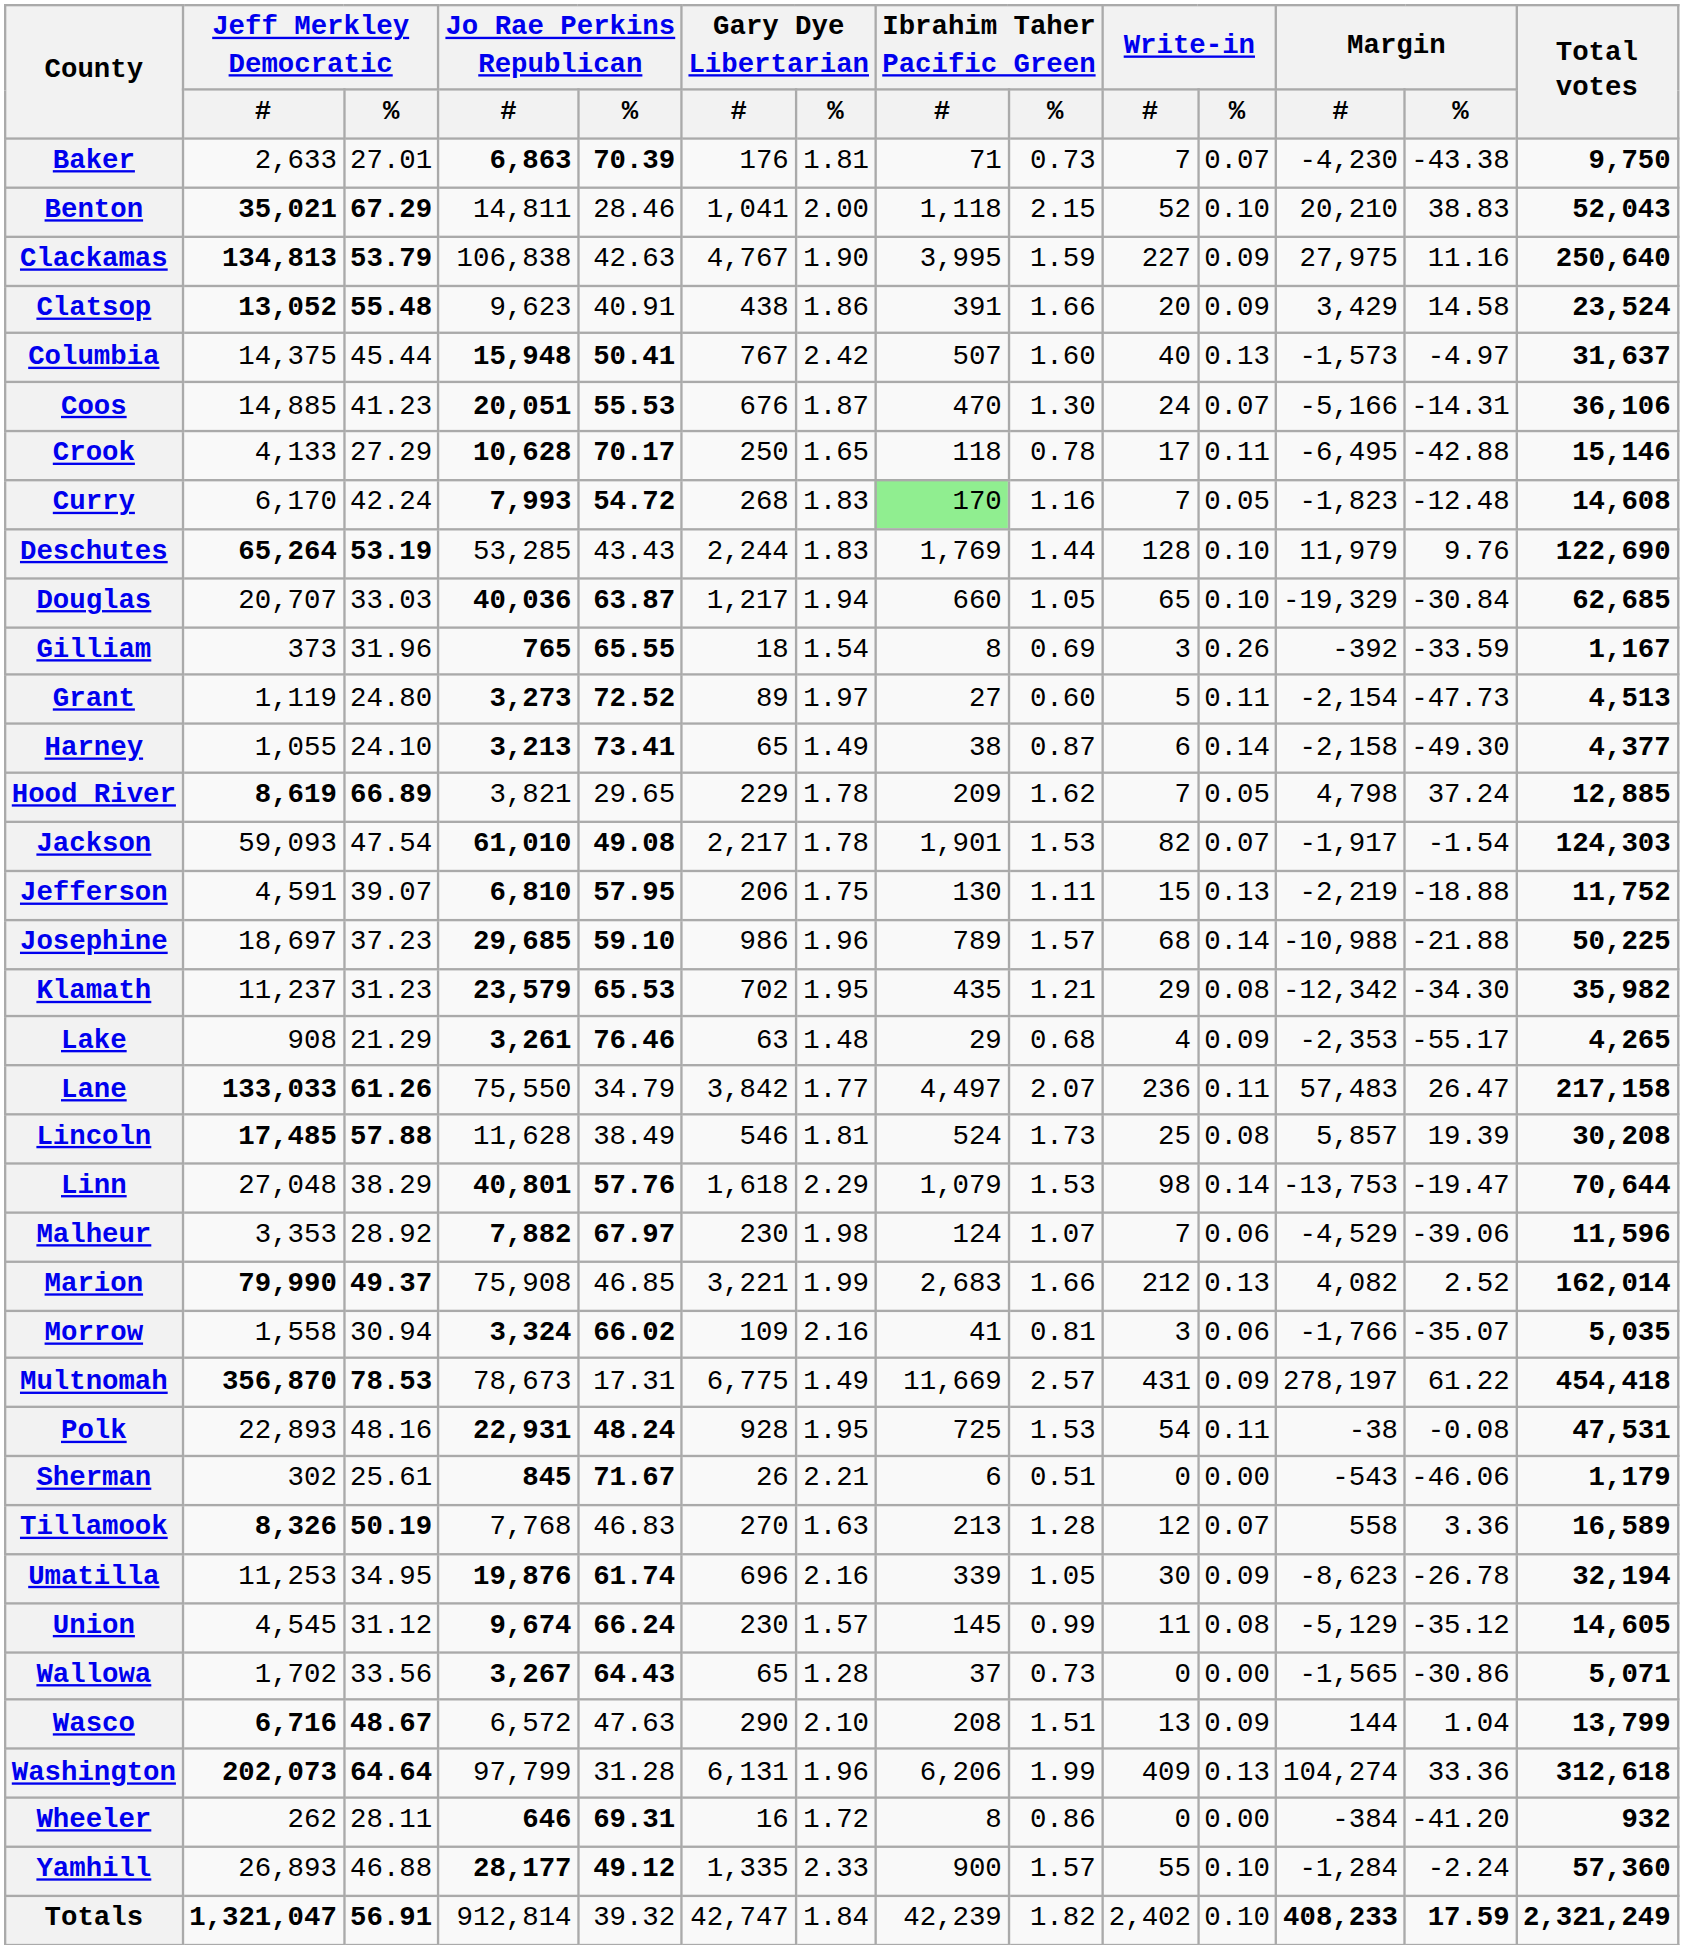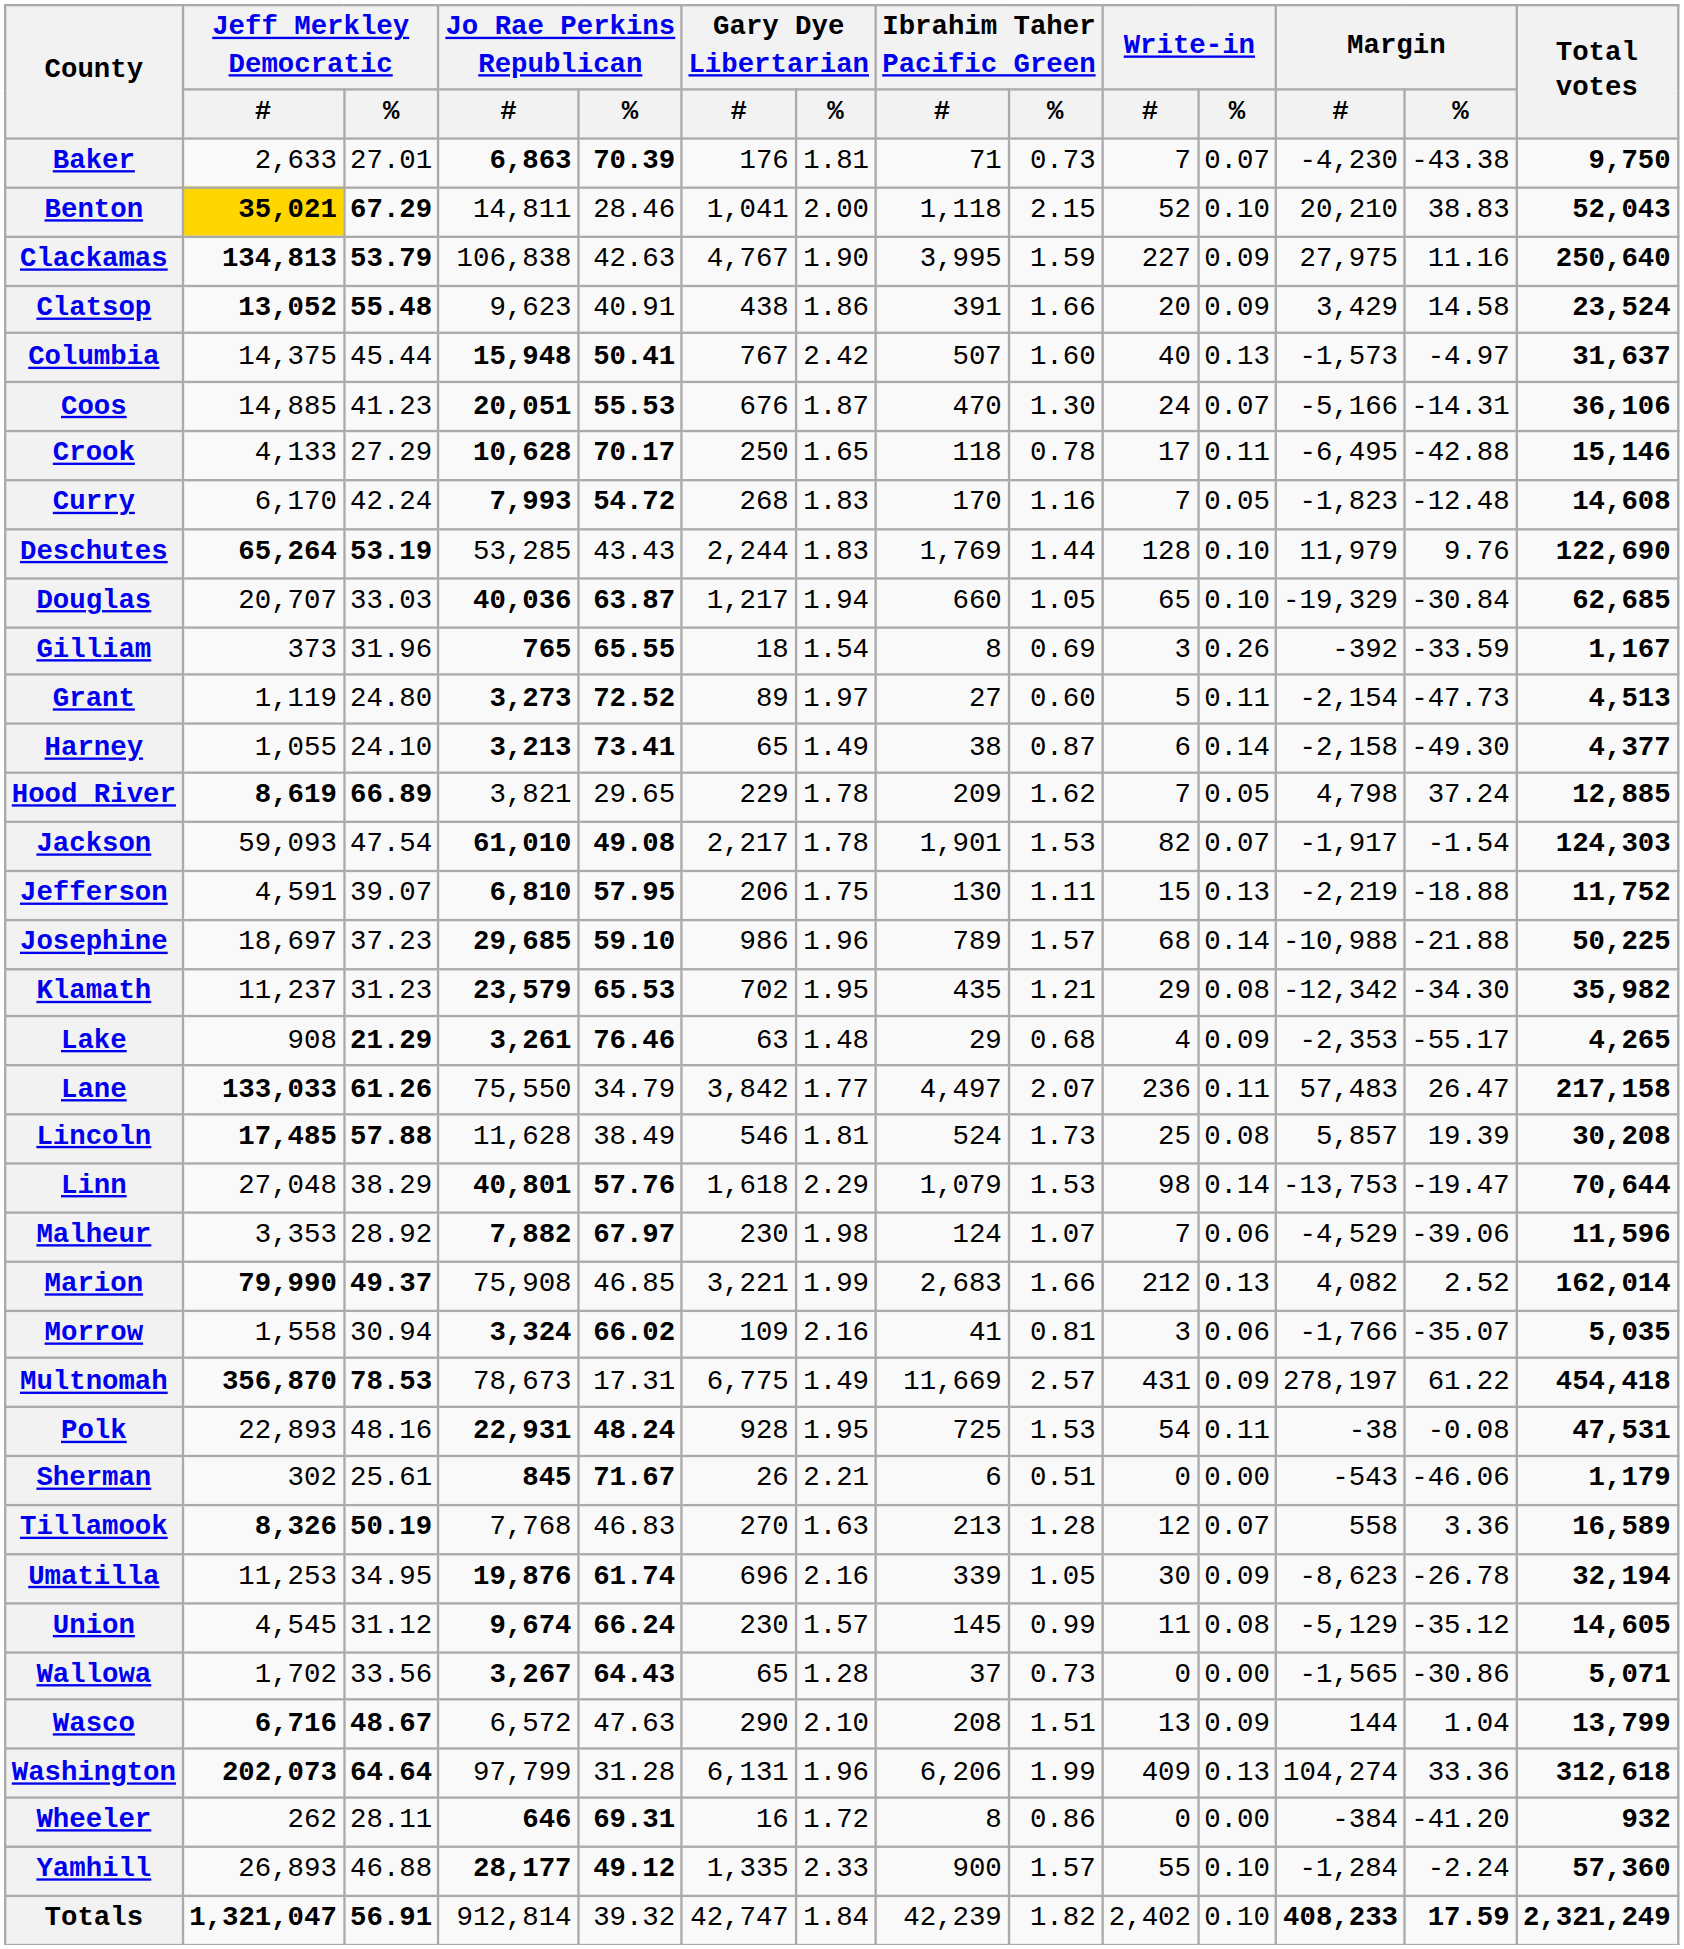(288, 210) no background -> (288, 210) gold background
(977, 503) lightgreen background -> (977, 503) no background
(391, 1040) normal -> (391, 1040) bold
